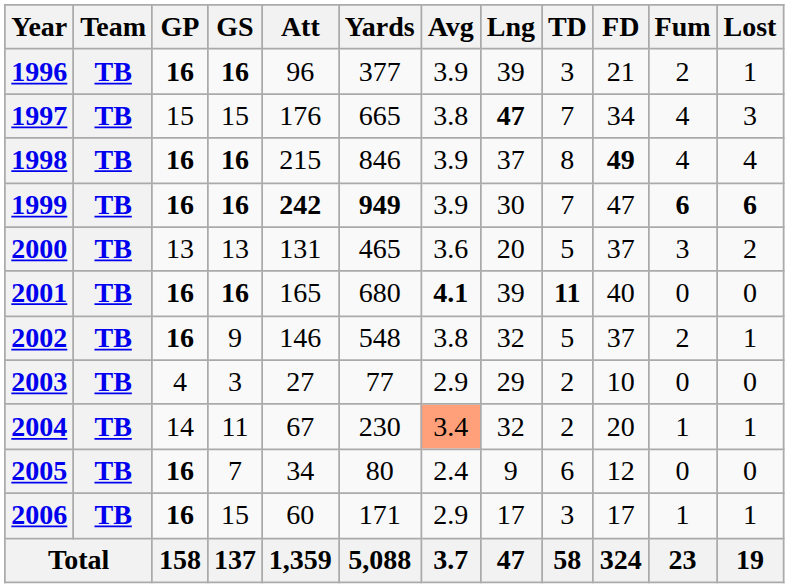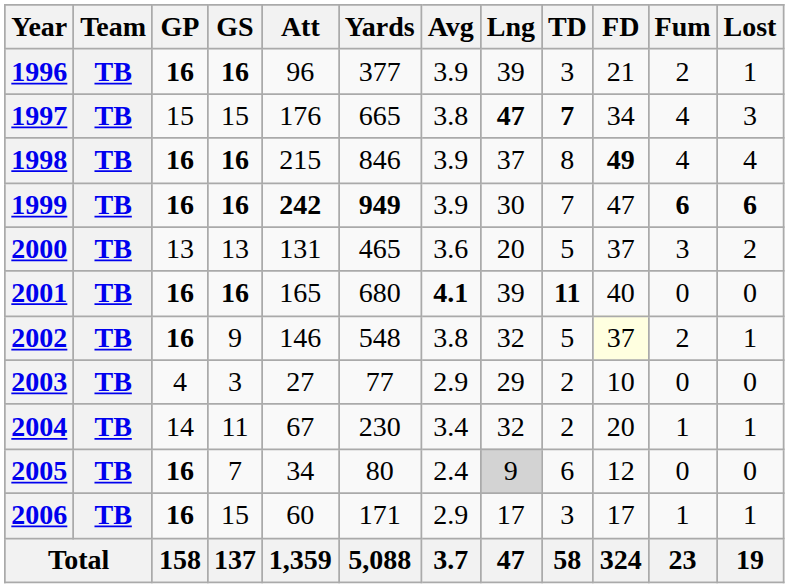(567, 115) normal -> (567, 115) bold
(621, 337) no background -> (621, 337) lightyellow background
(451, 426) lightsalmon background -> (451, 426) no background
(511, 470) no background -> (511, 470) lightgrey background
